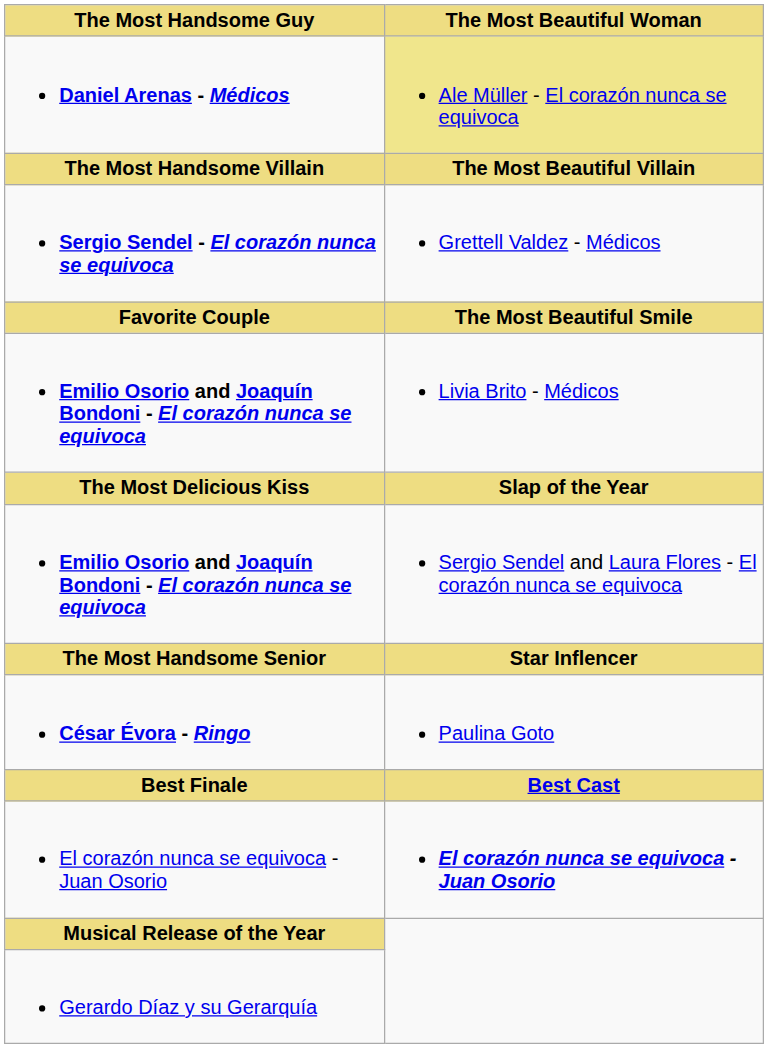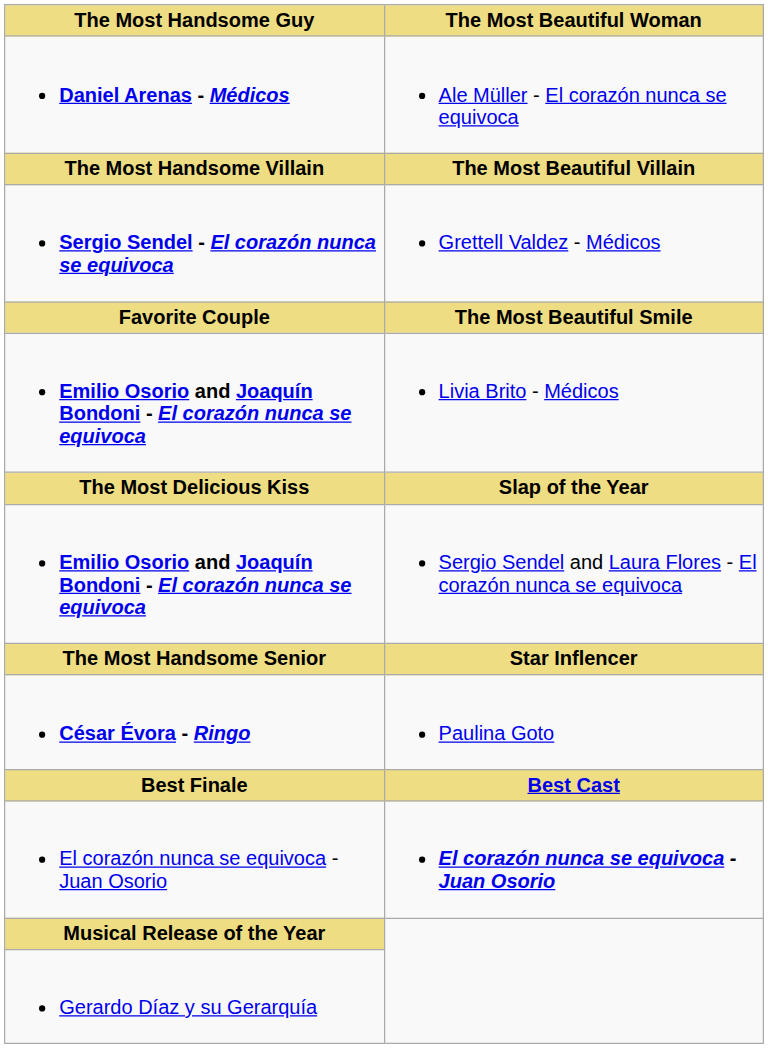(574, 106) khaki background -> (574, 106) no background
